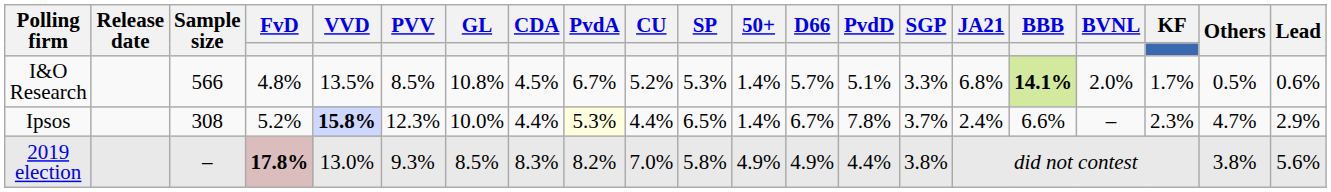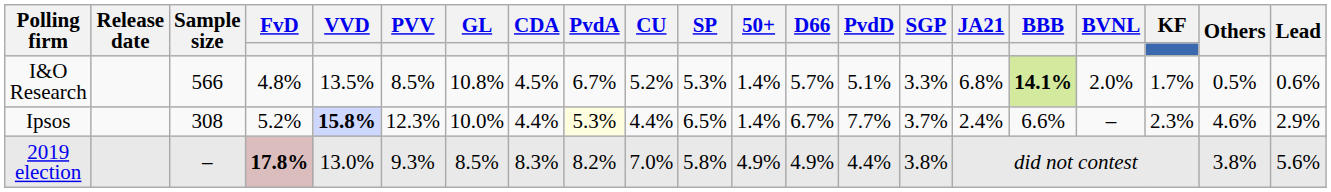(869, 122) 7.8% -> (869, 122) 7.7%
(1235, 122) 4.7% -> (1235, 122) 4.6%
